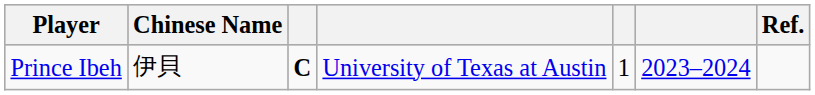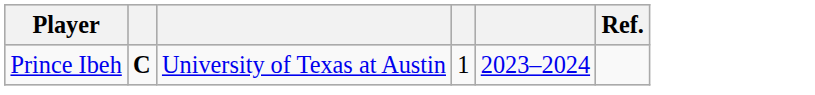- column: (208, 24)
